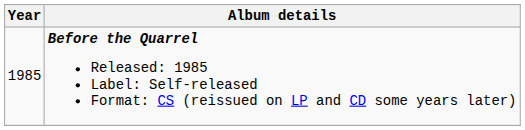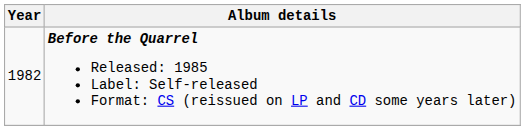(25, 77) 1985 -> (25, 77) 1982
